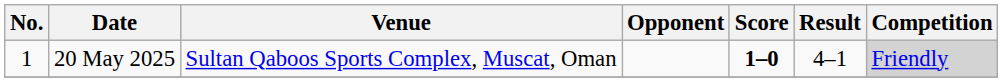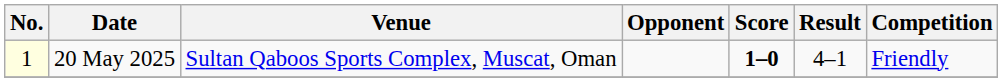(27, 58) no background -> (27, 58) lightyellow background
(910, 58) lightgrey background -> (910, 58) no background
